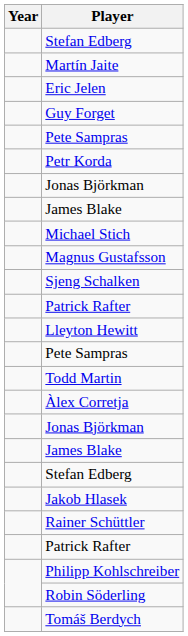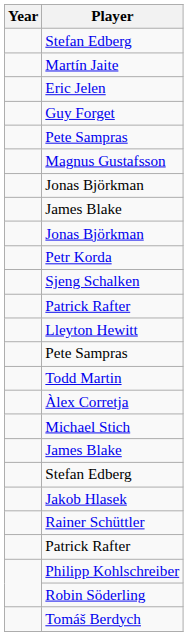(79, 161) Petr Korda -> (106, 161) Magnus Gustafsson
(88, 233) Michael Stich -> (95, 233) Jonas Björkman
(106, 257) Magnus Gustafsson -> (79, 257) Petr Korda
(95, 426) Jonas Björkman -> (88, 426) Michael Stich
